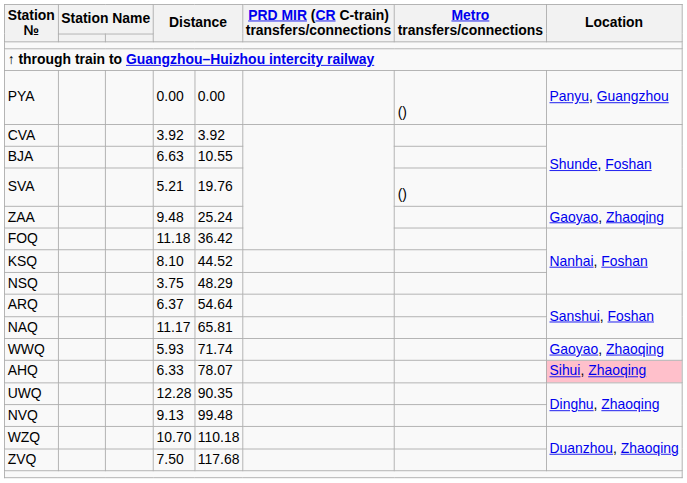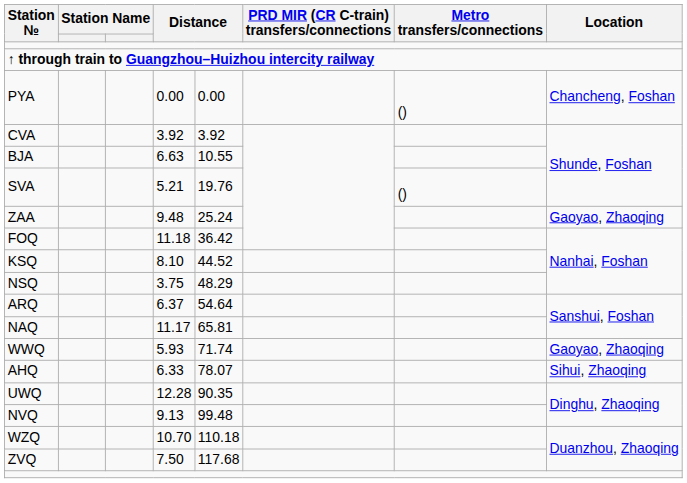(609, 97) Panyu, Guangzhou -> (612, 97) Chancheng, Foshan
(598, 371) pink background -> (598, 371) no background
